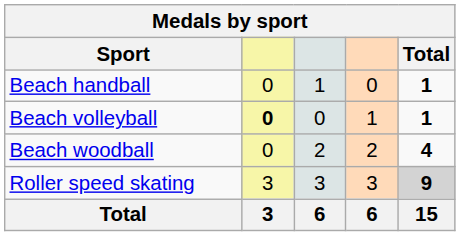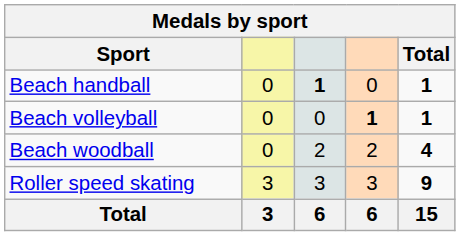(320, 86) normal -> (320, 86) bold
(268, 118) bold -> (268, 118) normal
(372, 118) normal -> (372, 118) bold
(426, 183) lightgrey background -> (426, 183) no background
